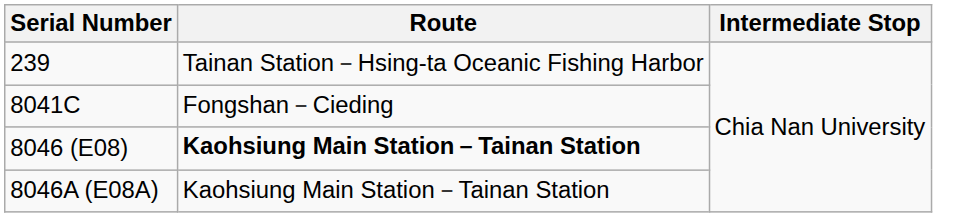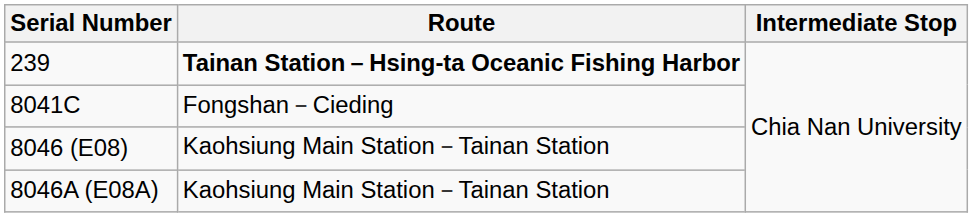(443, 62) normal -> (461, 62) bold
(412, 147) bold -> (396, 147) normal
